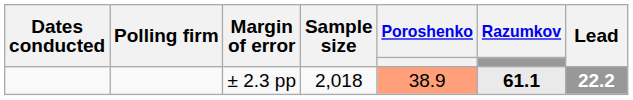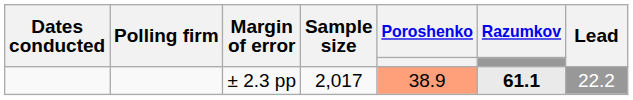(339, 80) 2,018 -> (339, 80) 2,017
(596, 80) bold -> (596, 80) normal
